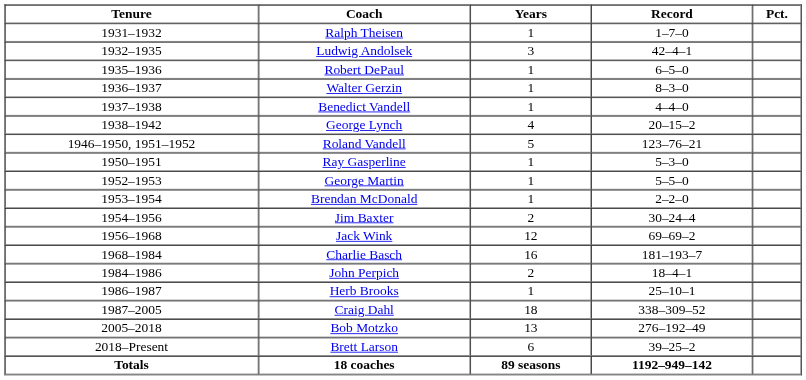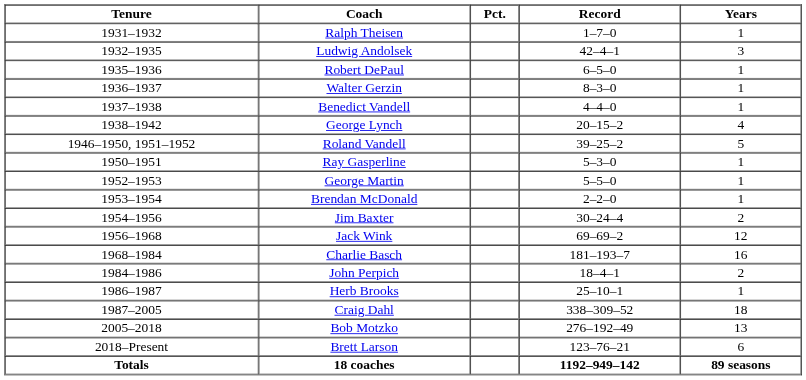columns swapped: (531, 14) <-> (777, 14)
(672, 143) 123–76–21 -> (600, 143) 39–25–2
(672, 346) 39–25–2 -> (600, 346) 123–76–21
